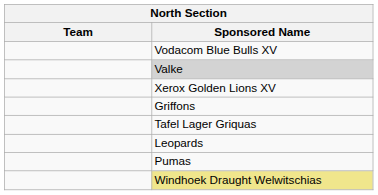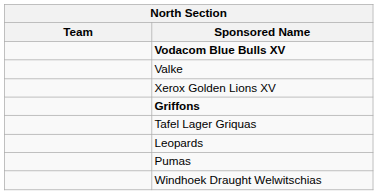(216, 50) normal -> (220, 50) bold
(169, 69) lightgrey background -> (169, 69) no background
(175, 106) normal -> (177, 106) bold
(238, 180) khaki background -> (238, 180) no background
